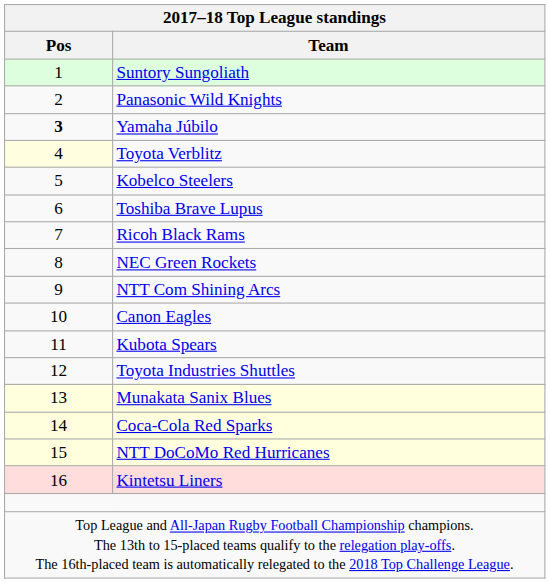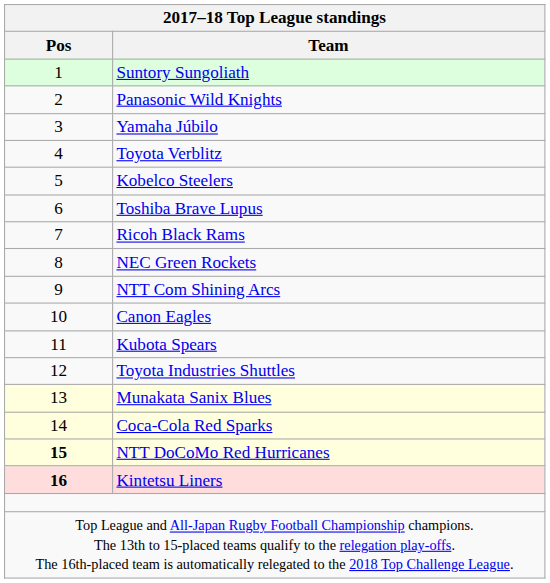(59, 126) bold -> (59, 126) normal
(59, 153) lightyellow background -> (59, 153) no background
(59, 452) normal -> (59, 452) bold
(59, 479) normal -> (59, 479) bold
